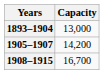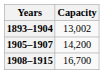(77, 28) 13,000 -> (77, 28) 13,002
